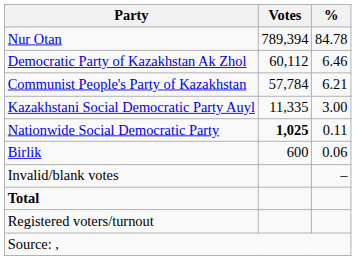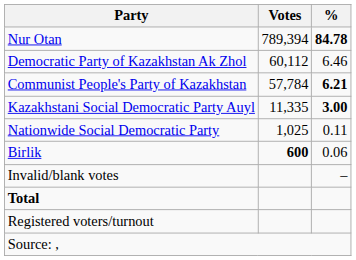(331, 38) normal -> (331, 38) bold
(335, 84) normal -> (335, 84) bold
(335, 107) normal -> (335, 107) bold
(292, 130) bold -> (292, 130) normal
(298, 152) normal -> (298, 152) bold
